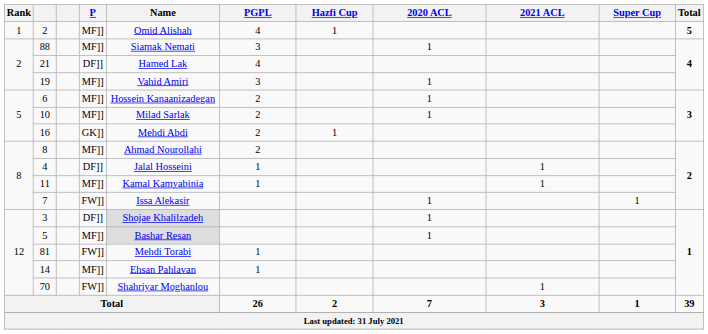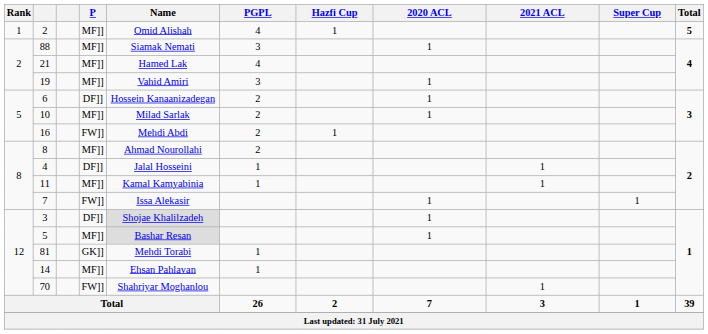(93, 64) DF]] -> (93, 64) MF]]
(93, 98) MF]] -> (93, 98) DF]]
(93, 133) GK]] -> (93, 133) FW]]
(93, 252) FW]] -> (93, 252) GK]]
